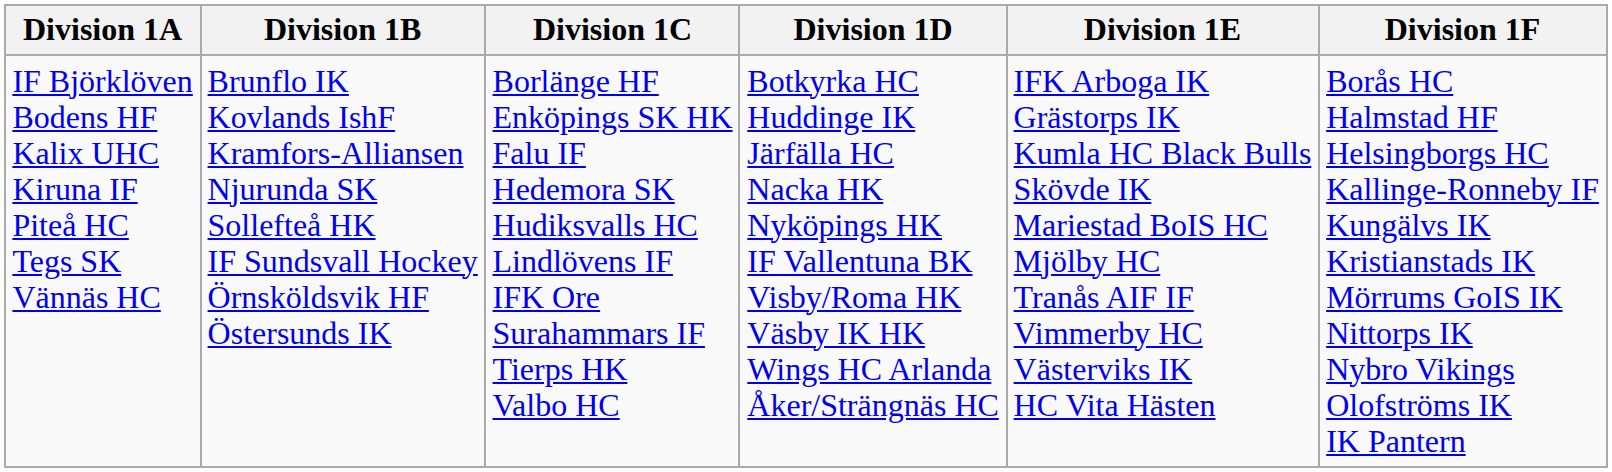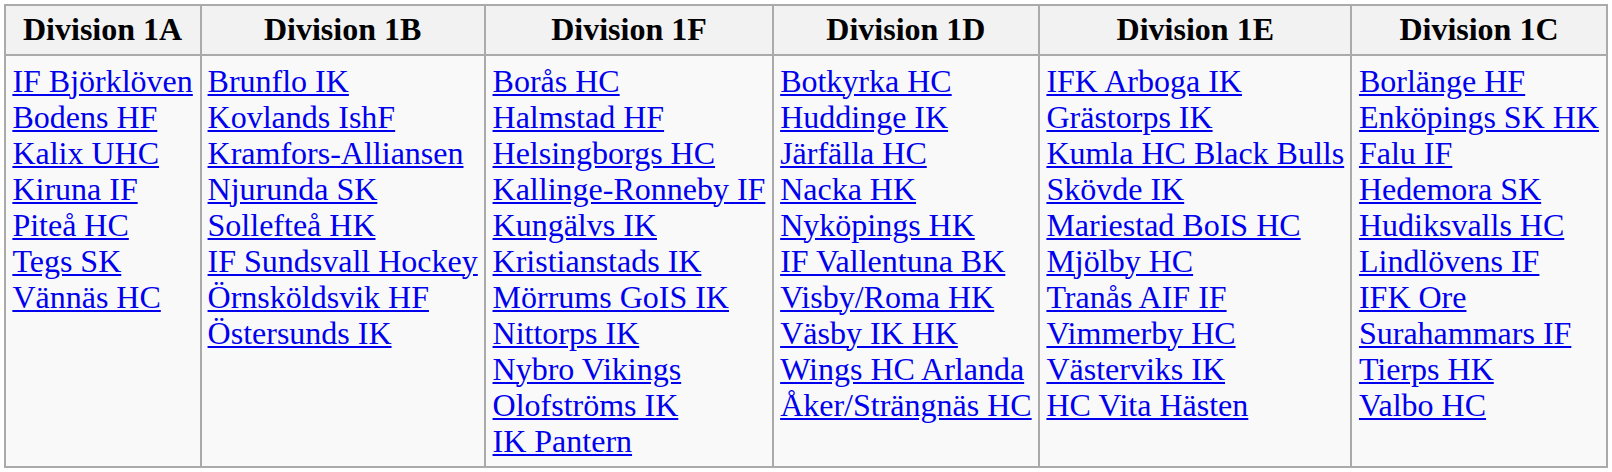columns swapped: (613, 29) <-> (1463, 29)
